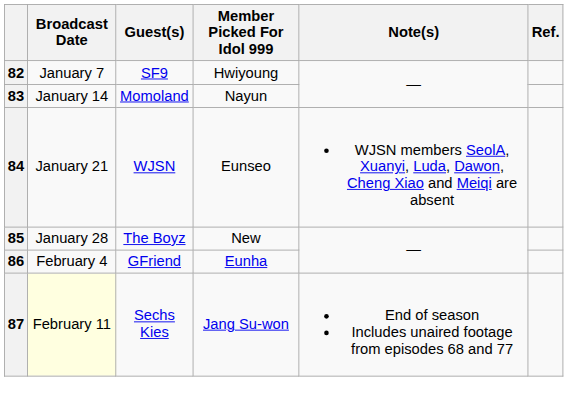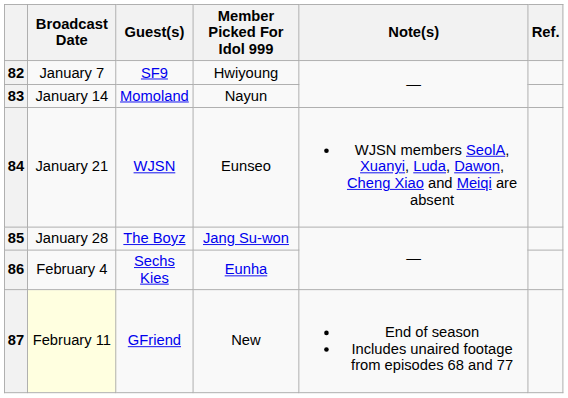(246, 238) New -> (246, 238) Jang Su-won
(154, 261) GFriend -> (154, 269) Sechs Kies
(154, 324) Sechs Kies -> (154, 341) GFriend
(246, 324) Jang Su-won -> (246, 341) New
